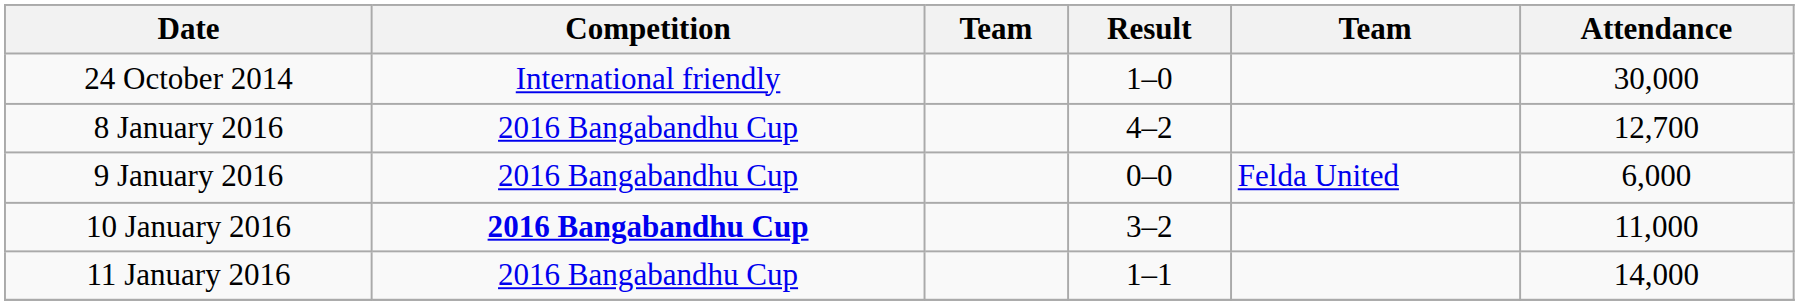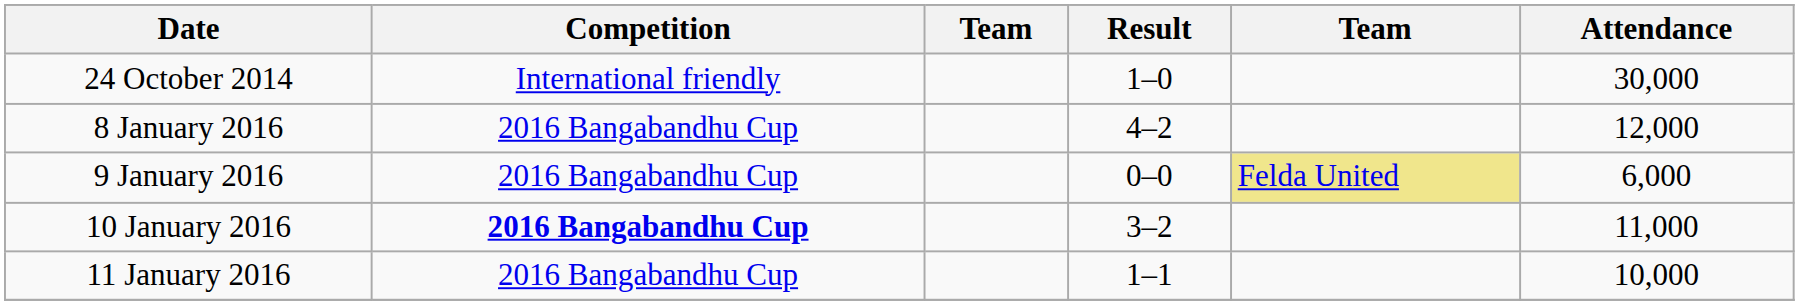(1656, 127) 12,700 -> (1656, 127) 12,000
(1318, 176) no background -> (1318, 176) khaki background
(1656, 275) 14,000 -> (1656, 275) 10,000
